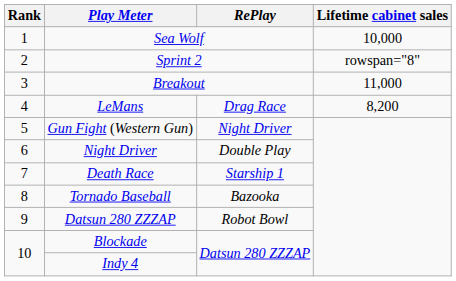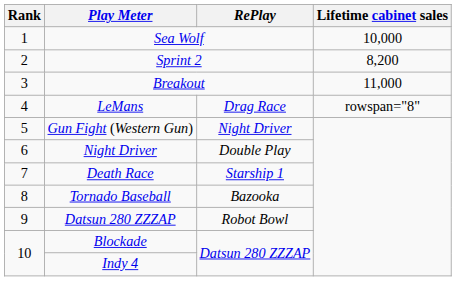(383, 60) rowspan="8" -> (383, 60) 8,200
(383, 106) 8,200 -> (383, 106) rowspan="8"
